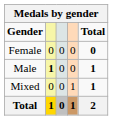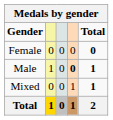(51, 68) bold -> (51, 68) normal
(73, 68) normal -> (73, 68) bold
